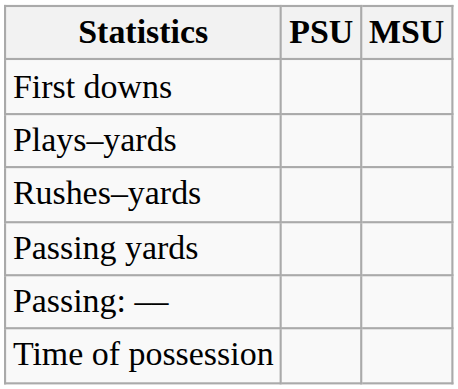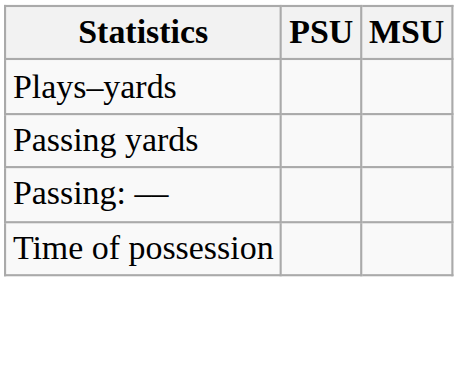- row: (93, 86)
- row: (107, 193)
